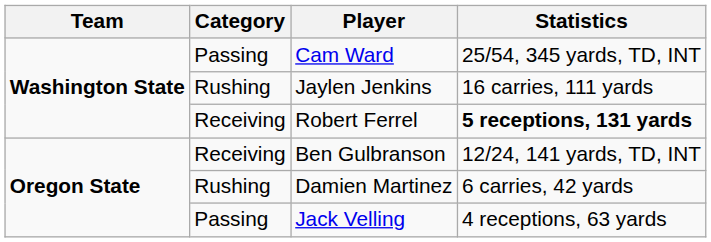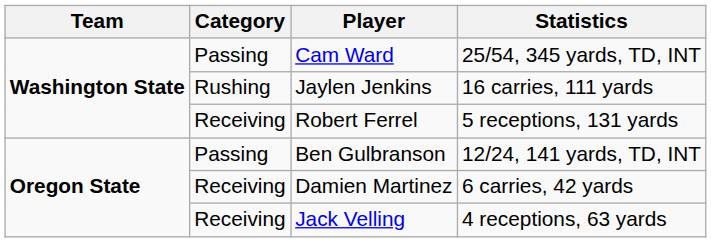(577, 120) bold -> (570, 120) normal
(240, 153) Receiving -> (231, 153) Passing
(232, 186) Rushing -> (240, 186) Receiving
(231, 219) Passing -> (240, 219) Receiving
